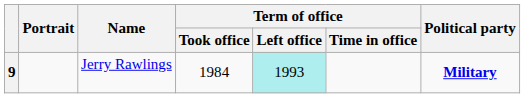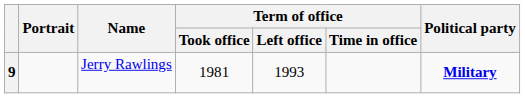(214, 72) 1984 -> (214, 72) 1981
(289, 72) paleturquoise background -> (289, 72) no background
